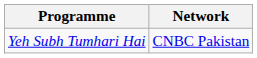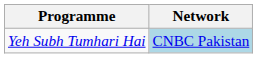(201, 40) no background -> (201, 40) lightblue background
